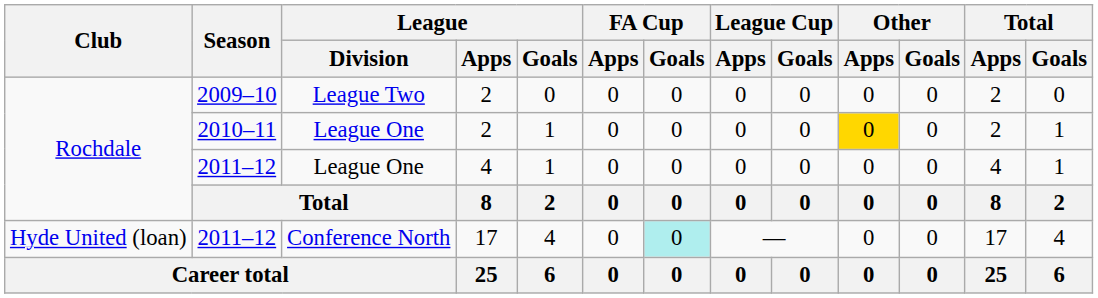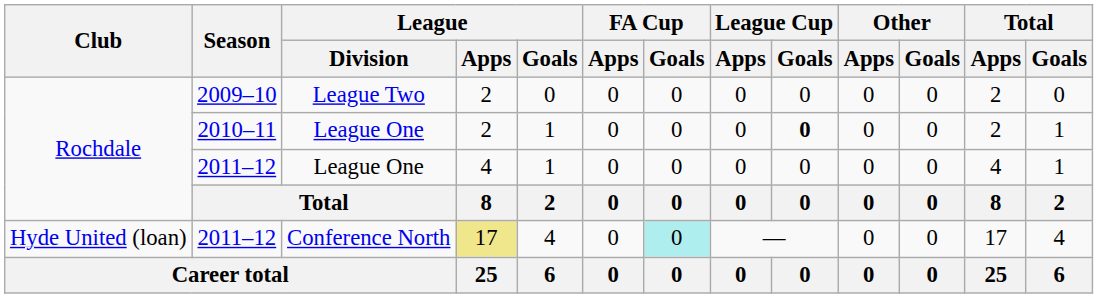(805, 130) normal -> (805, 130) bold
(869, 130) gold background -> (869, 130) no background
(486, 238) no background -> (486, 238) khaki background
